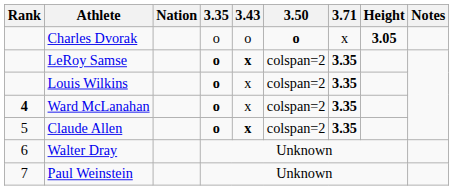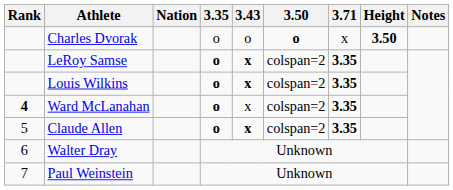(384, 38) 3.05 -> (384, 38) 3.50
(248, 83) normal -> (248, 83) bold
